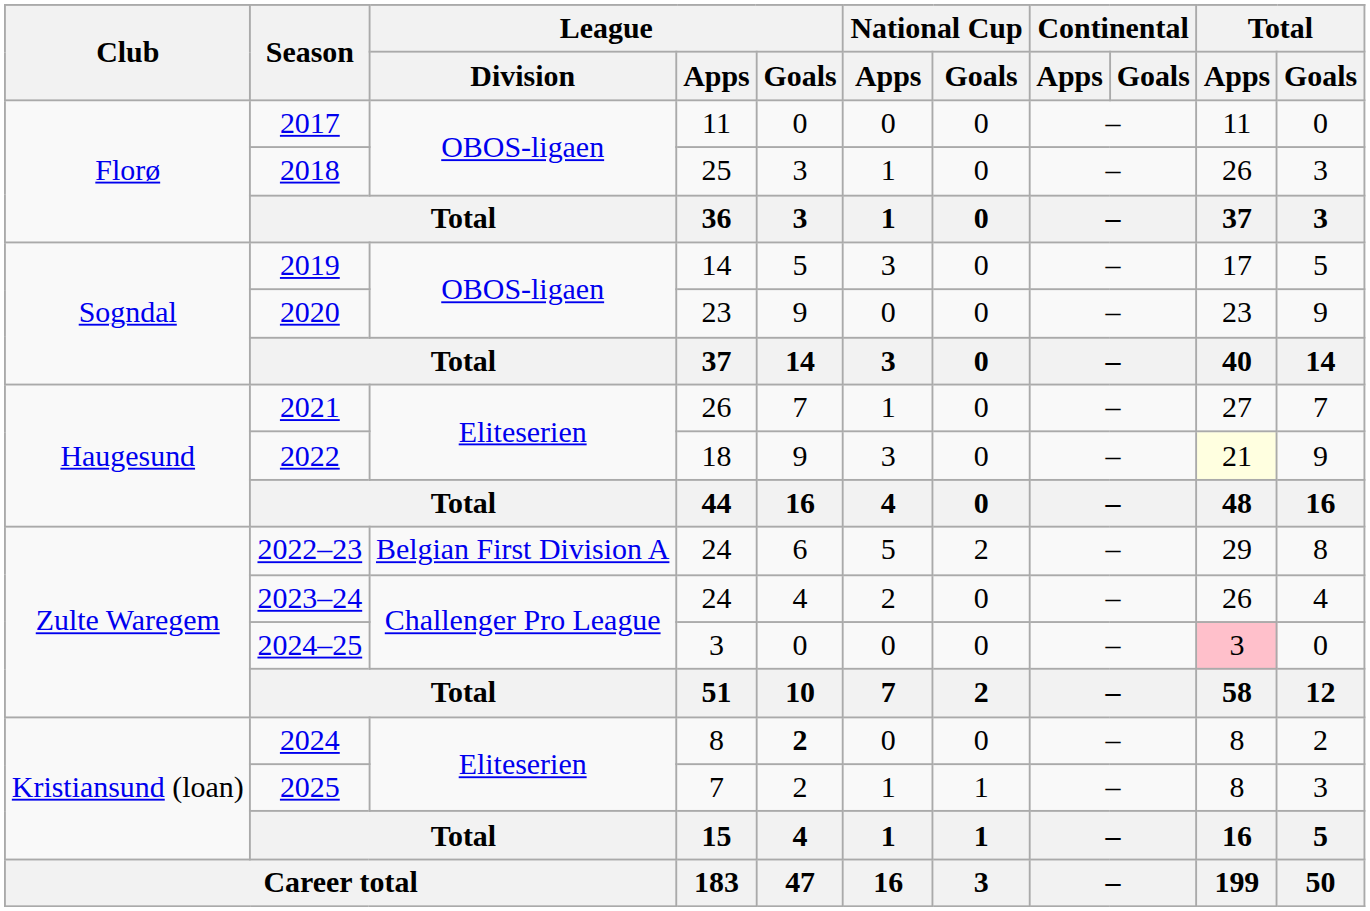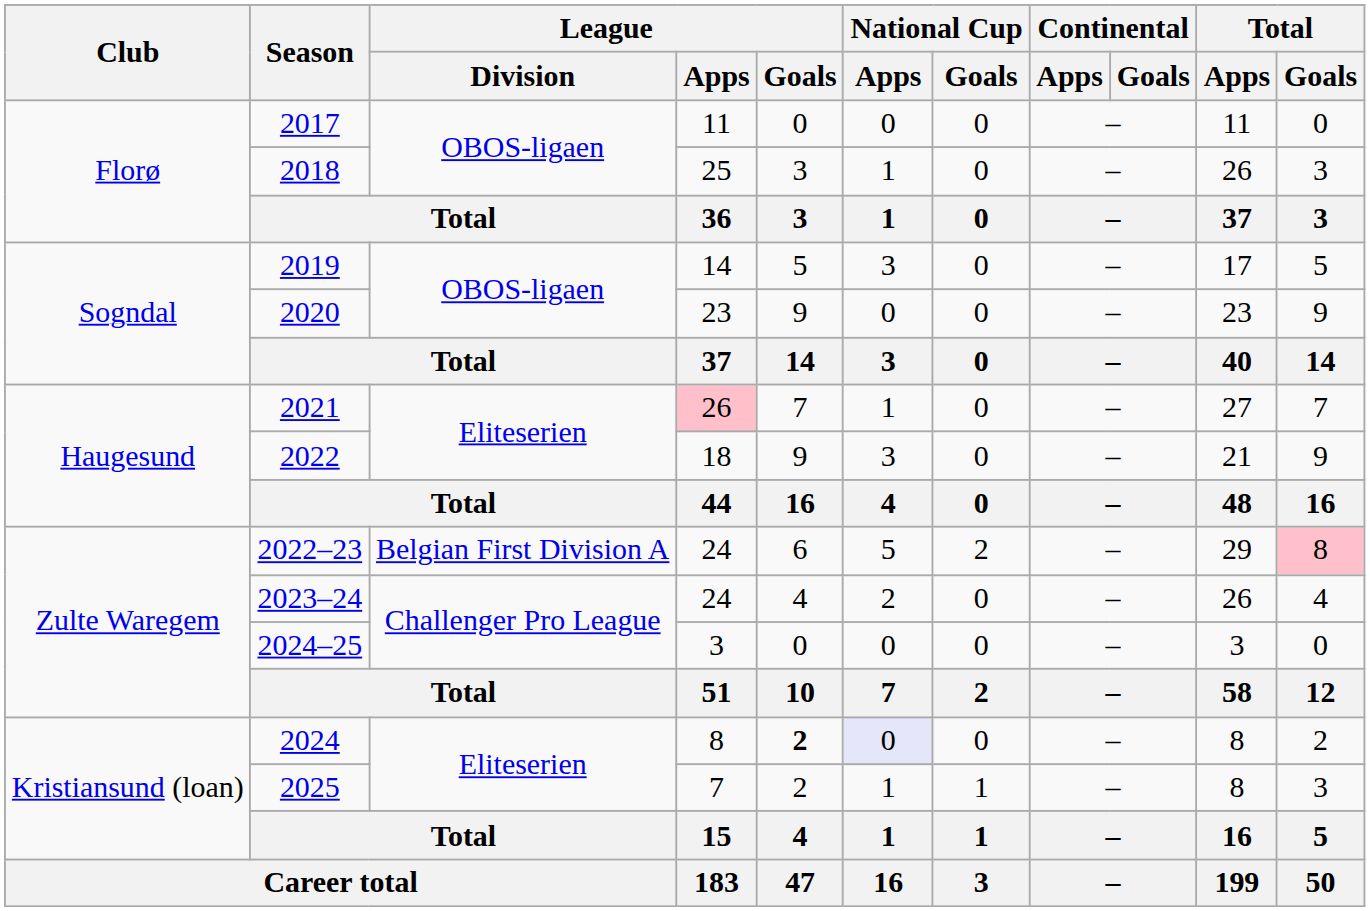(716, 407) no background -> (716, 407) pink background
(1237, 455) lightyellow background -> (1237, 455) no background
(1321, 550) no background -> (1321, 550) pink background
(1237, 645) pink background -> (1237, 645) no background
(888, 739) no background -> (888, 739) lavender background
